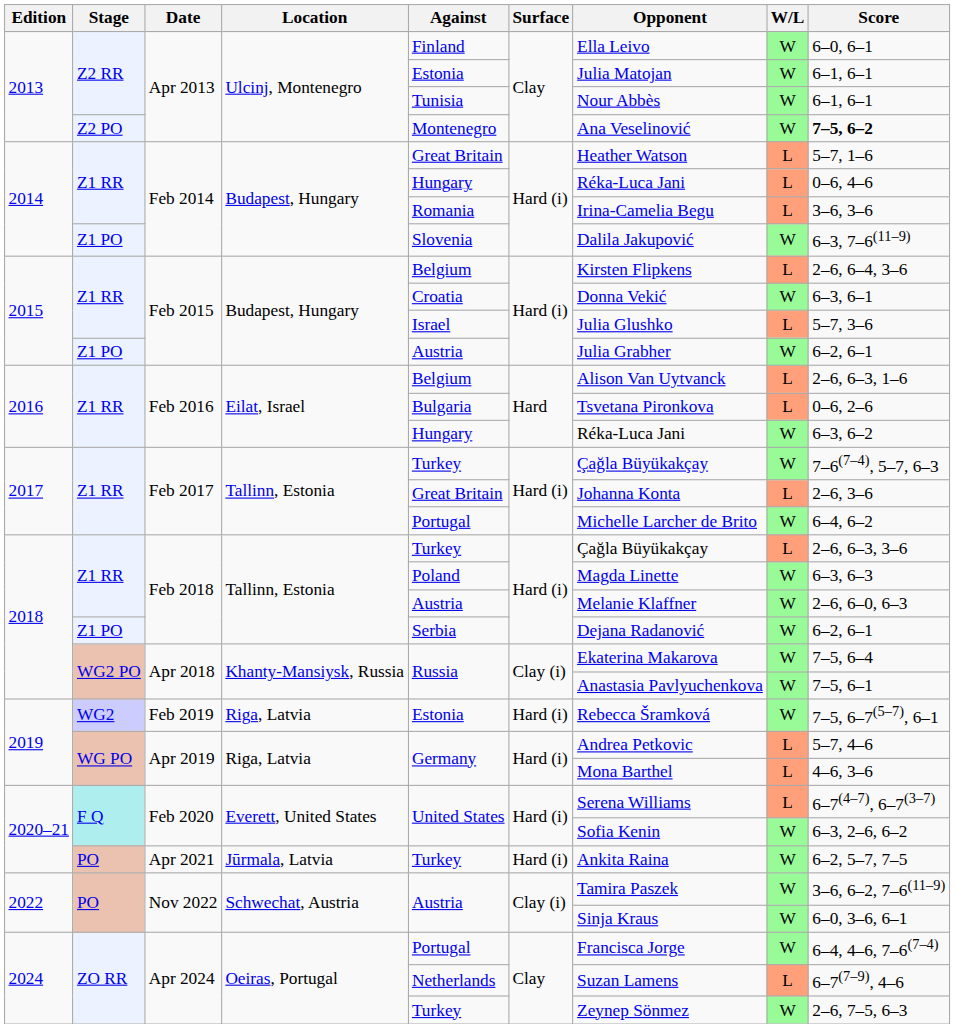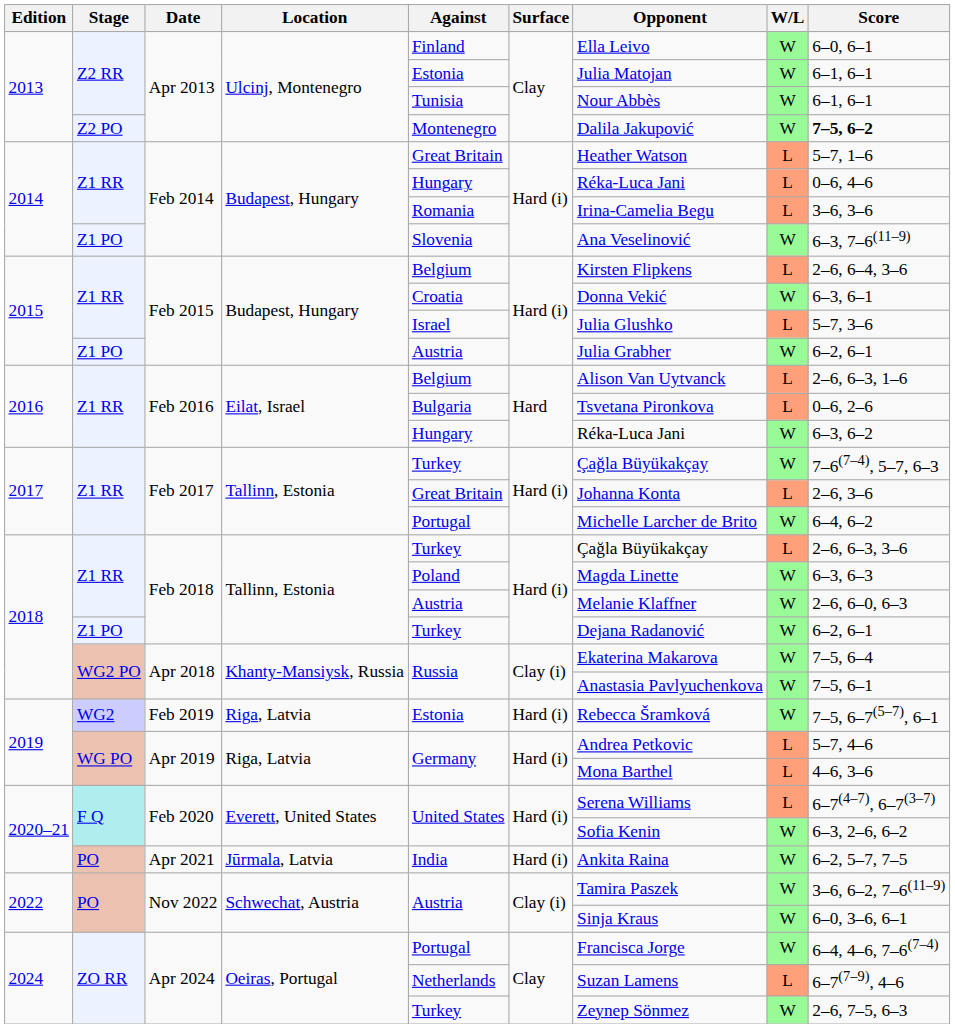(634, 127) Ana Veselinović -> (635, 127) Dalila Jakupović
(635, 239) Dalila Jakupović -> (634, 239) Ana Veselinović
(434, 630) Serbia -> (437, 630) Turkey
(437, 859) Turkey -> (430, 859) India
